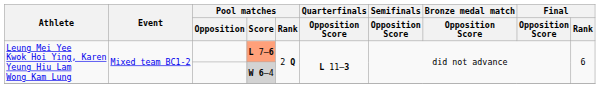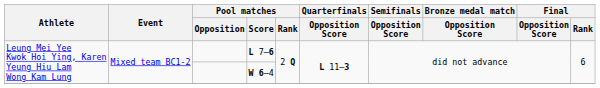(261, 52) lightsalmon background -> (261, 52) no background
(261, 73) lightgrey background -> (261, 73) no background
